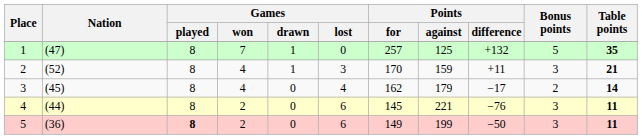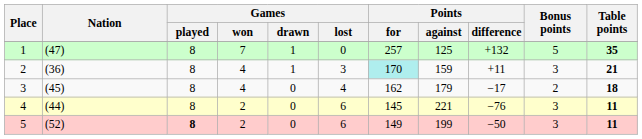(55, 69) (52) -> (55, 69) (36)
(393, 69) no background -> (393, 69) paleturquoise background
(612, 87) 14 -> (612, 87) 18
(55, 124) (36) -> (55, 124) (52)
